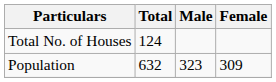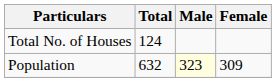(191, 65) no background -> (191, 65) lightyellow background
